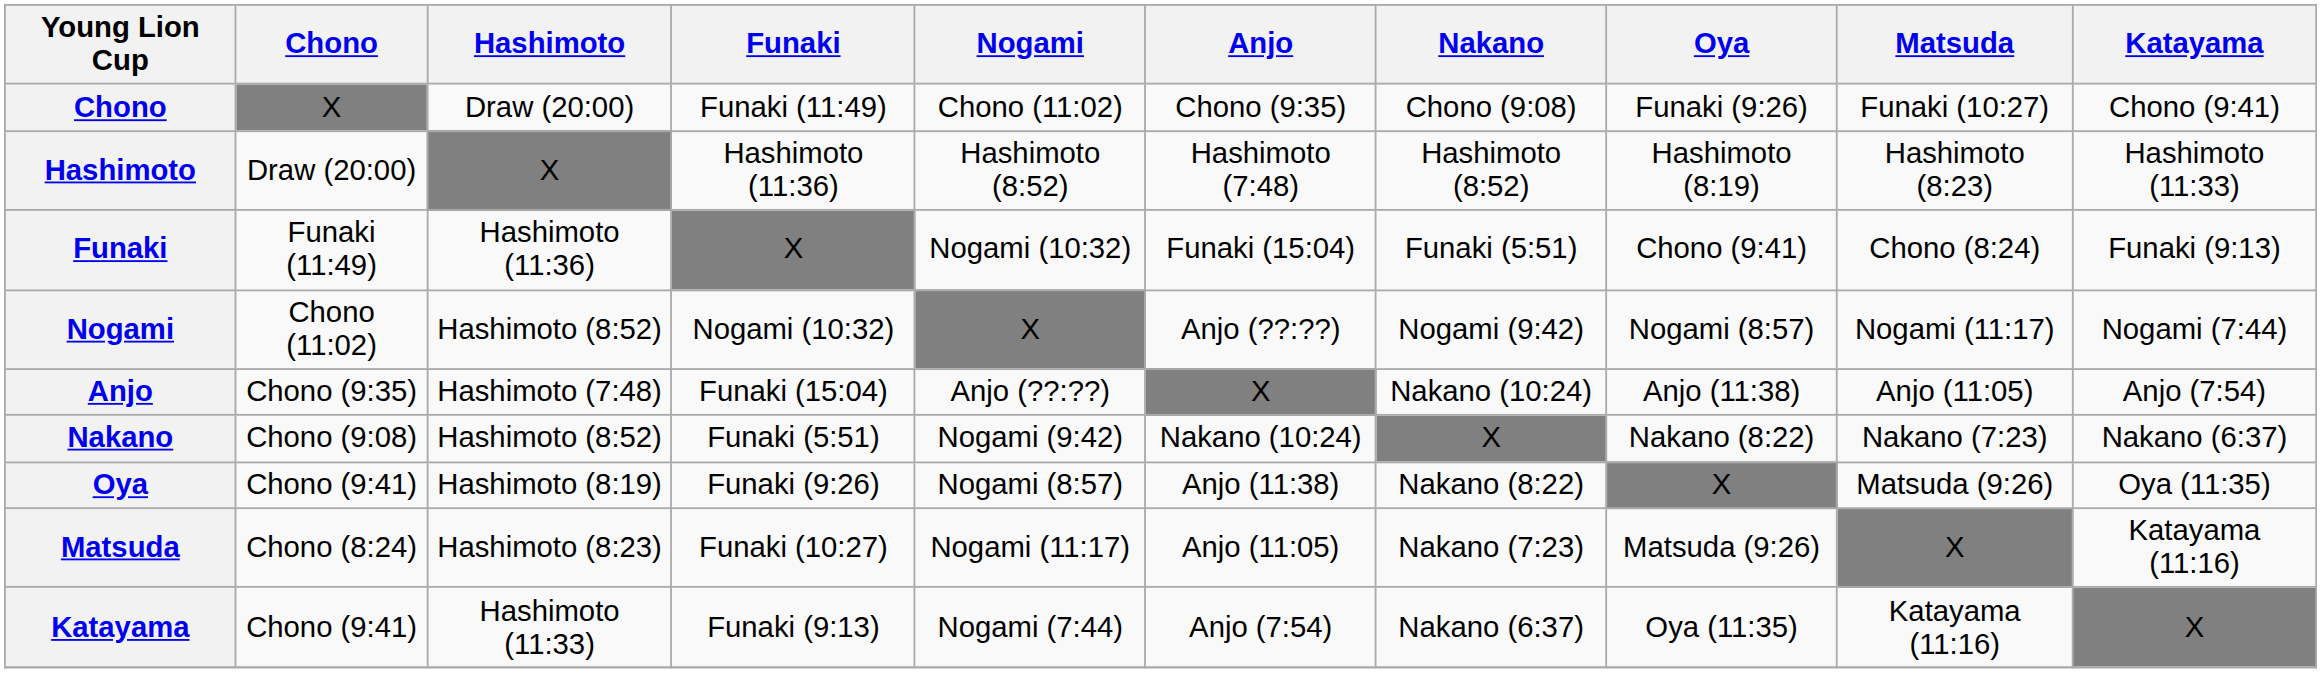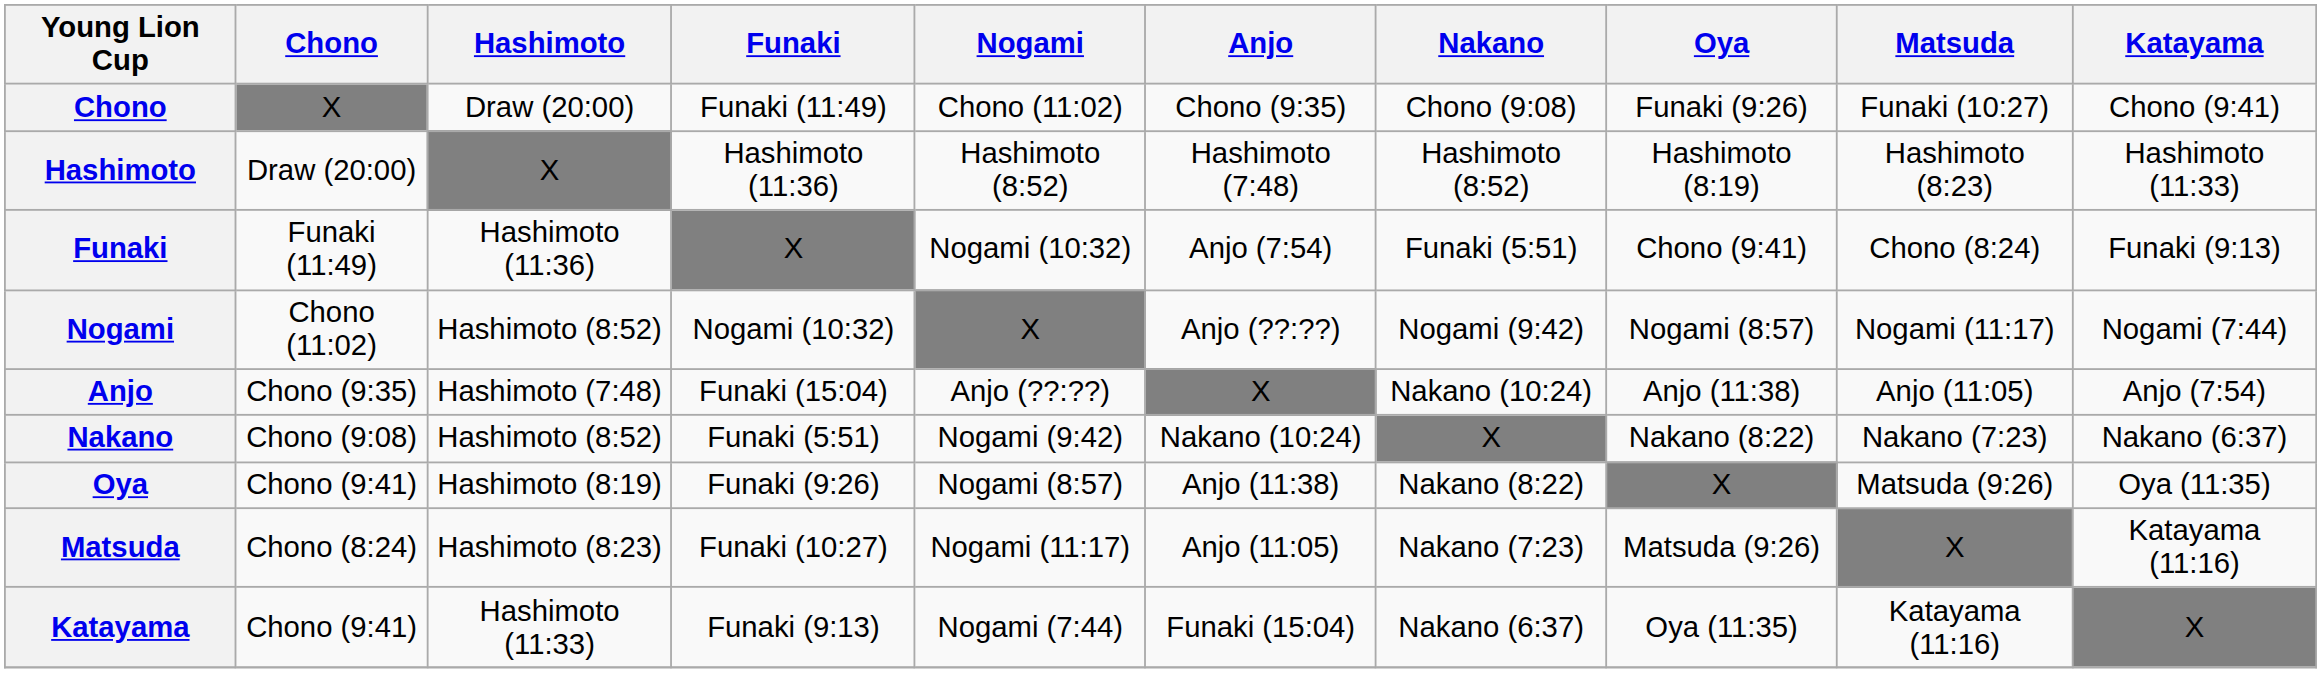(1261, 249) Funaki (15:04) -> (1261, 249) Anjo (7:54)
(1261, 626) Anjo (7:54) -> (1261, 626) Funaki (15:04)
